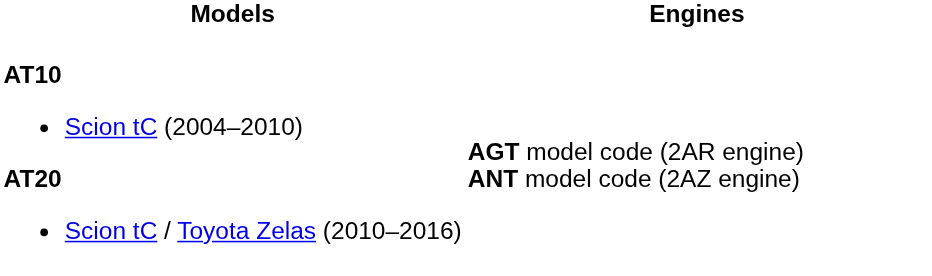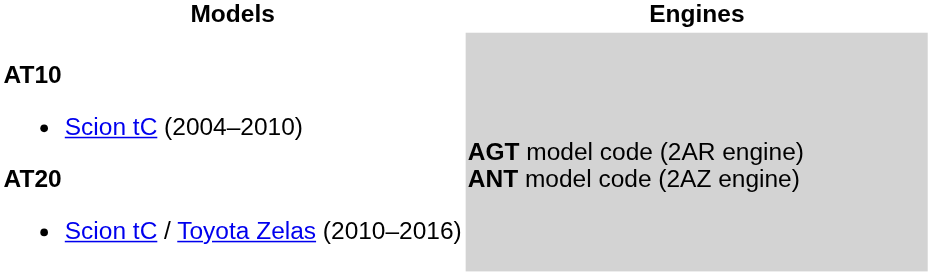(636, 165) no background -> (636, 165) lightgrey background
